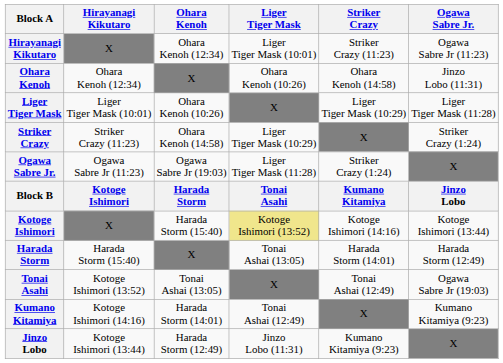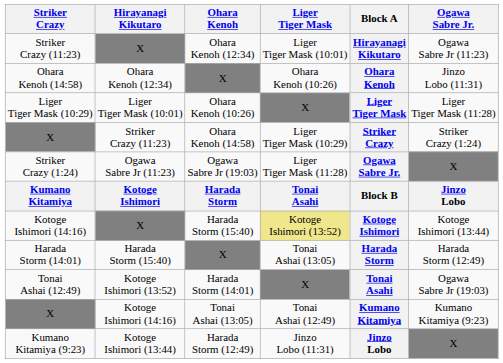columns swapped: (35, 19) <-> (364, 19)
(191, 284) Tonai Ashai (13:05) -> (223, 284) Harada Storm (14:01)
(191, 314) Harada Storm (14:01) -> (223, 314) Tonai Ashai (13:05)
